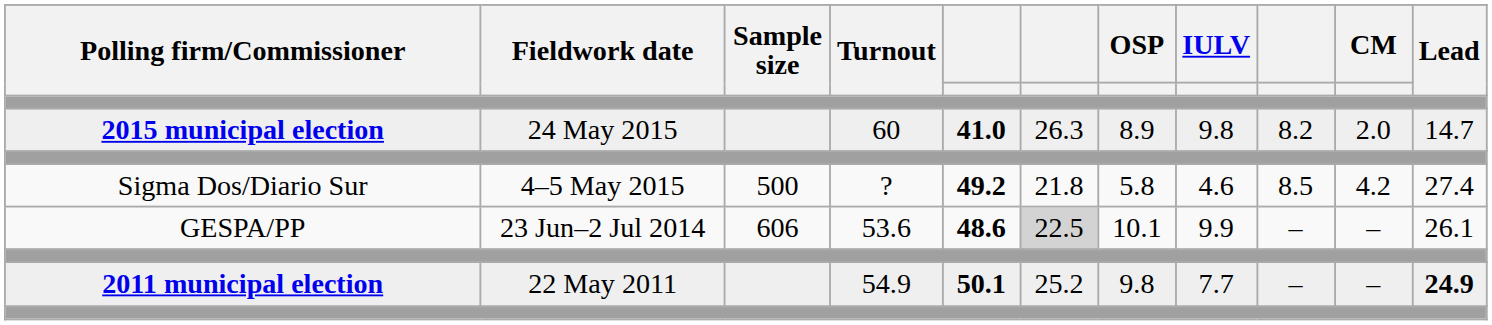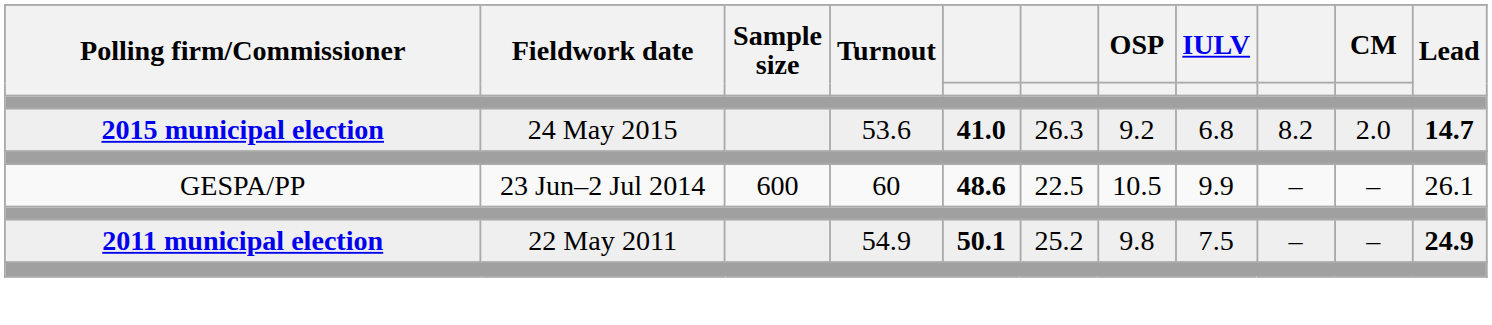(886, 129) 60 -> (886, 129) 53.6
(1137, 129) 8.9 -> (1137, 129) 9.2
(1216, 129) 9.8 -> (1216, 129) 6.8
(1449, 129) normal -> (1449, 129) bold
- row: (243, 185)
(778, 228) 606 -> (778, 185) 600
(886, 228) 53.6 -> (886, 185) 60
(1059, 228) lightgrey background -> (1059, 185) no background
(1137, 228) 10.1 -> (1137, 185) 10.5
(1216, 283) 7.7 -> (1216, 241) 7.5
